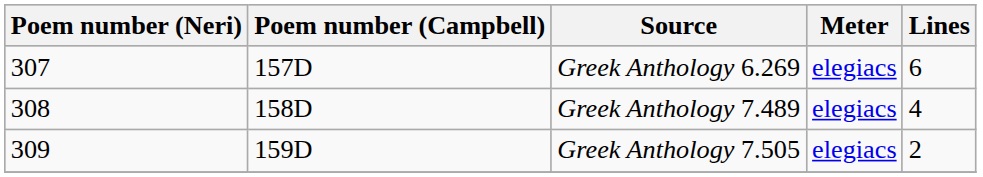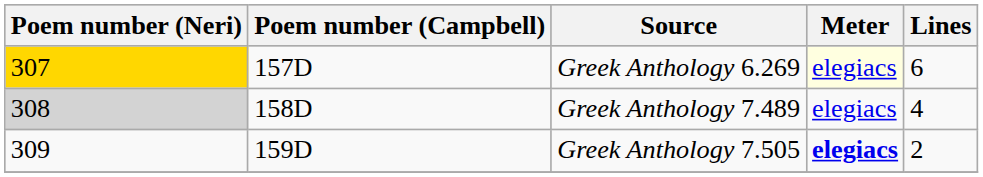(31, 66) no background -> (31, 66) gold background
(854, 66) no background -> (854, 66) lightyellow background
(31, 108) no background -> (31, 108) lightgrey background
(854, 150) normal -> (855, 150) bold
